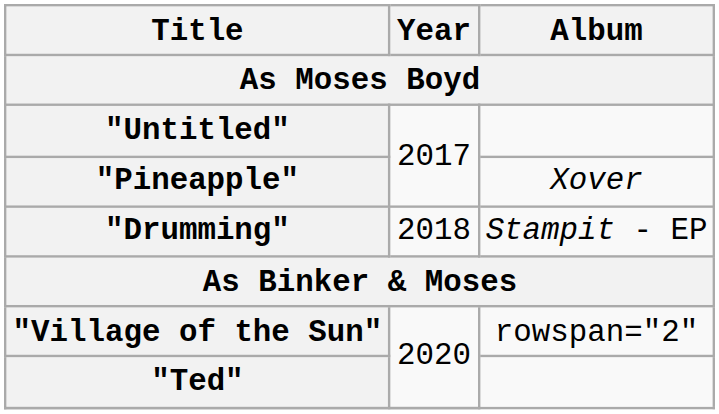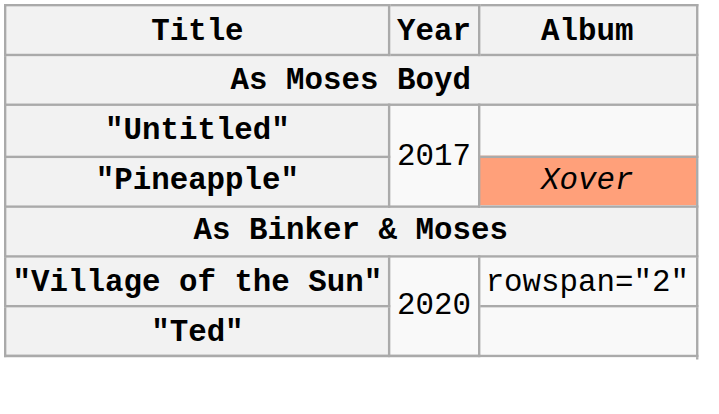(597, 181) no background -> (587, 181) lightsalmon background
- row: (197, 231)
